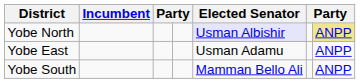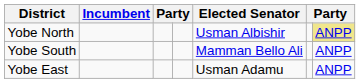(240, 32) lavender background -> (240, 32) no background
rows swapped: (42, 69) <-> (38, 51)
